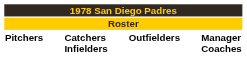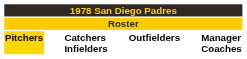(24, 37) no background -> (24, 37) gold background
